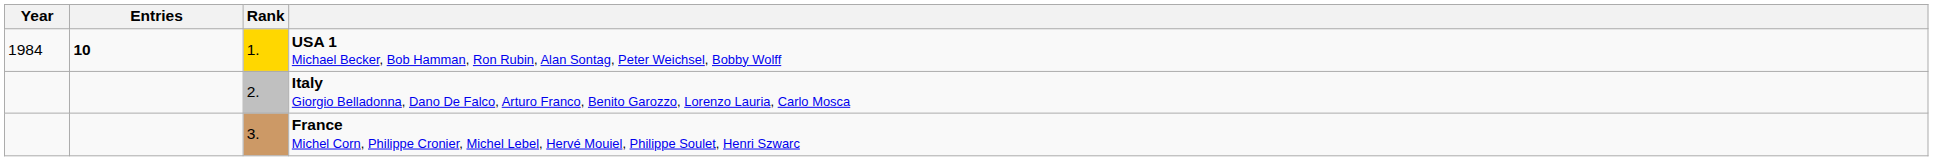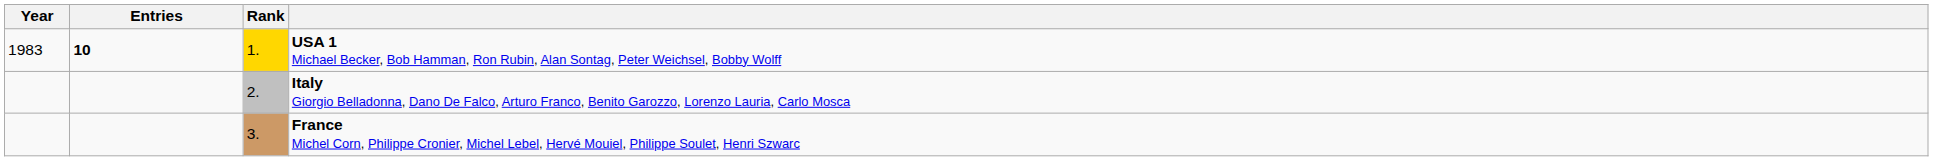(25, 50) 1984 -> (25, 50) 1983
